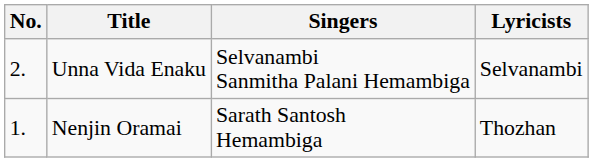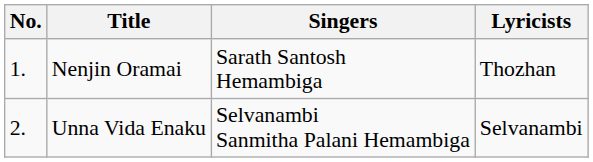rows swapped: (117, 127) <-> (129, 68)
